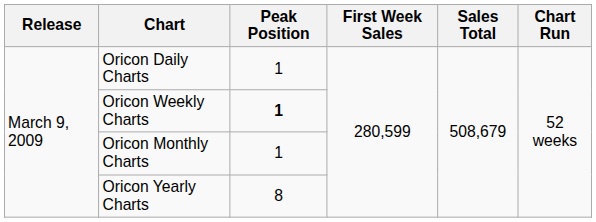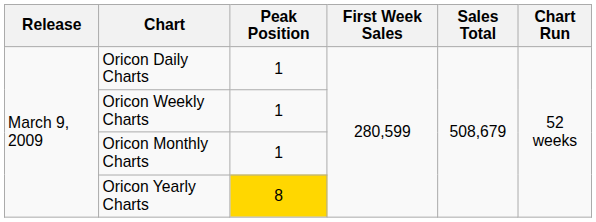(279, 110) bold -> (279, 110) normal
(279, 195) no background -> (279, 195) gold background
